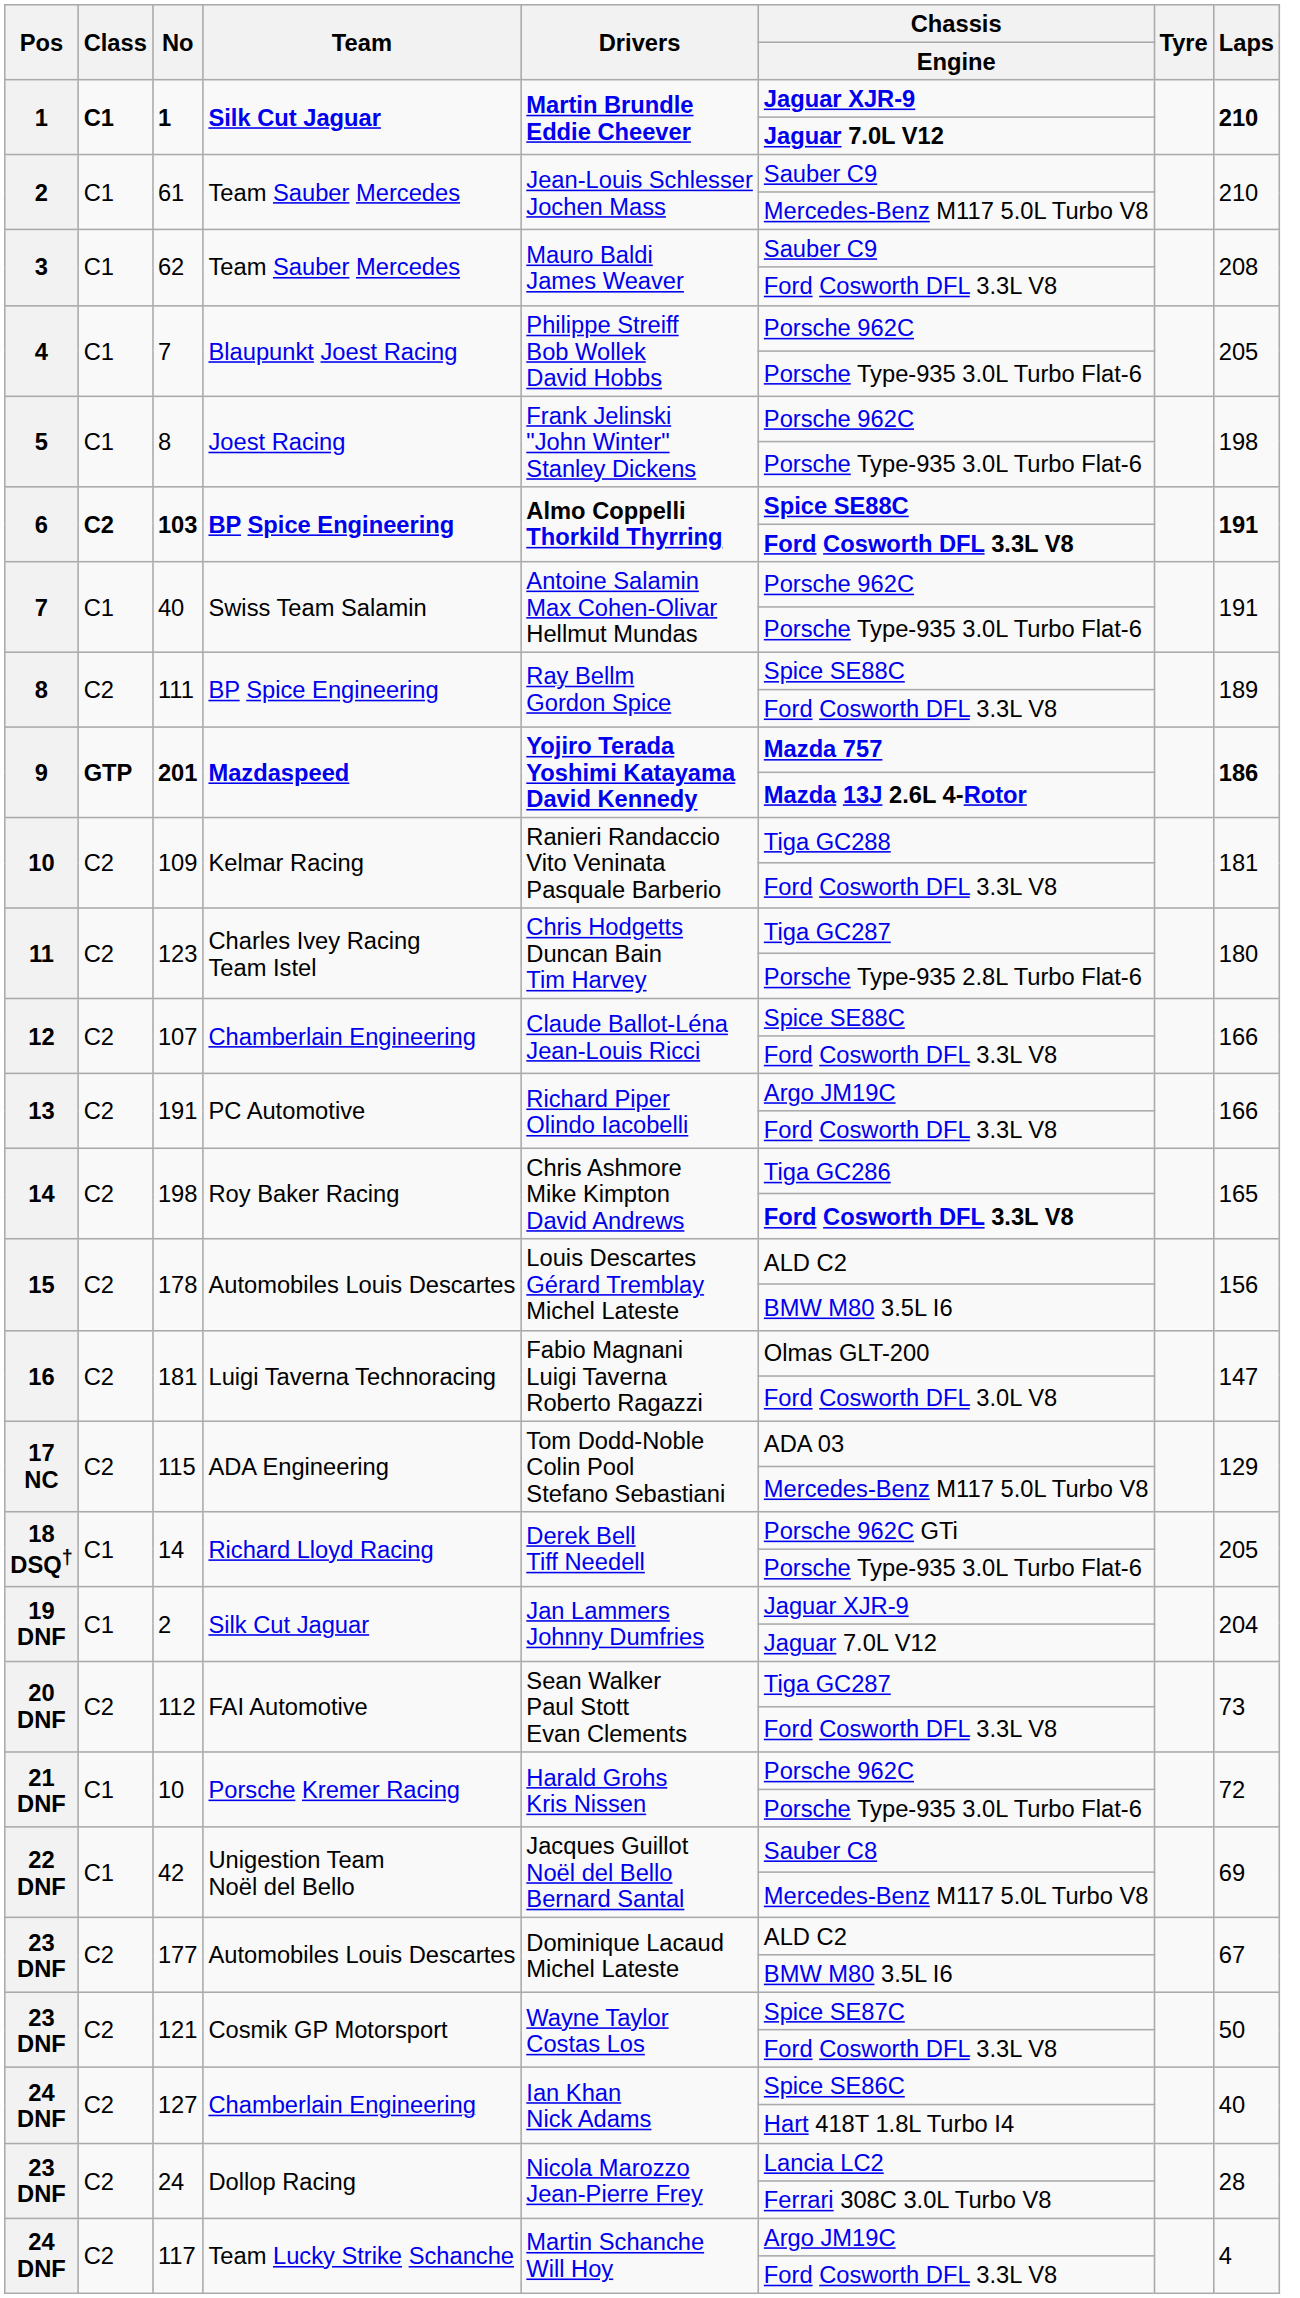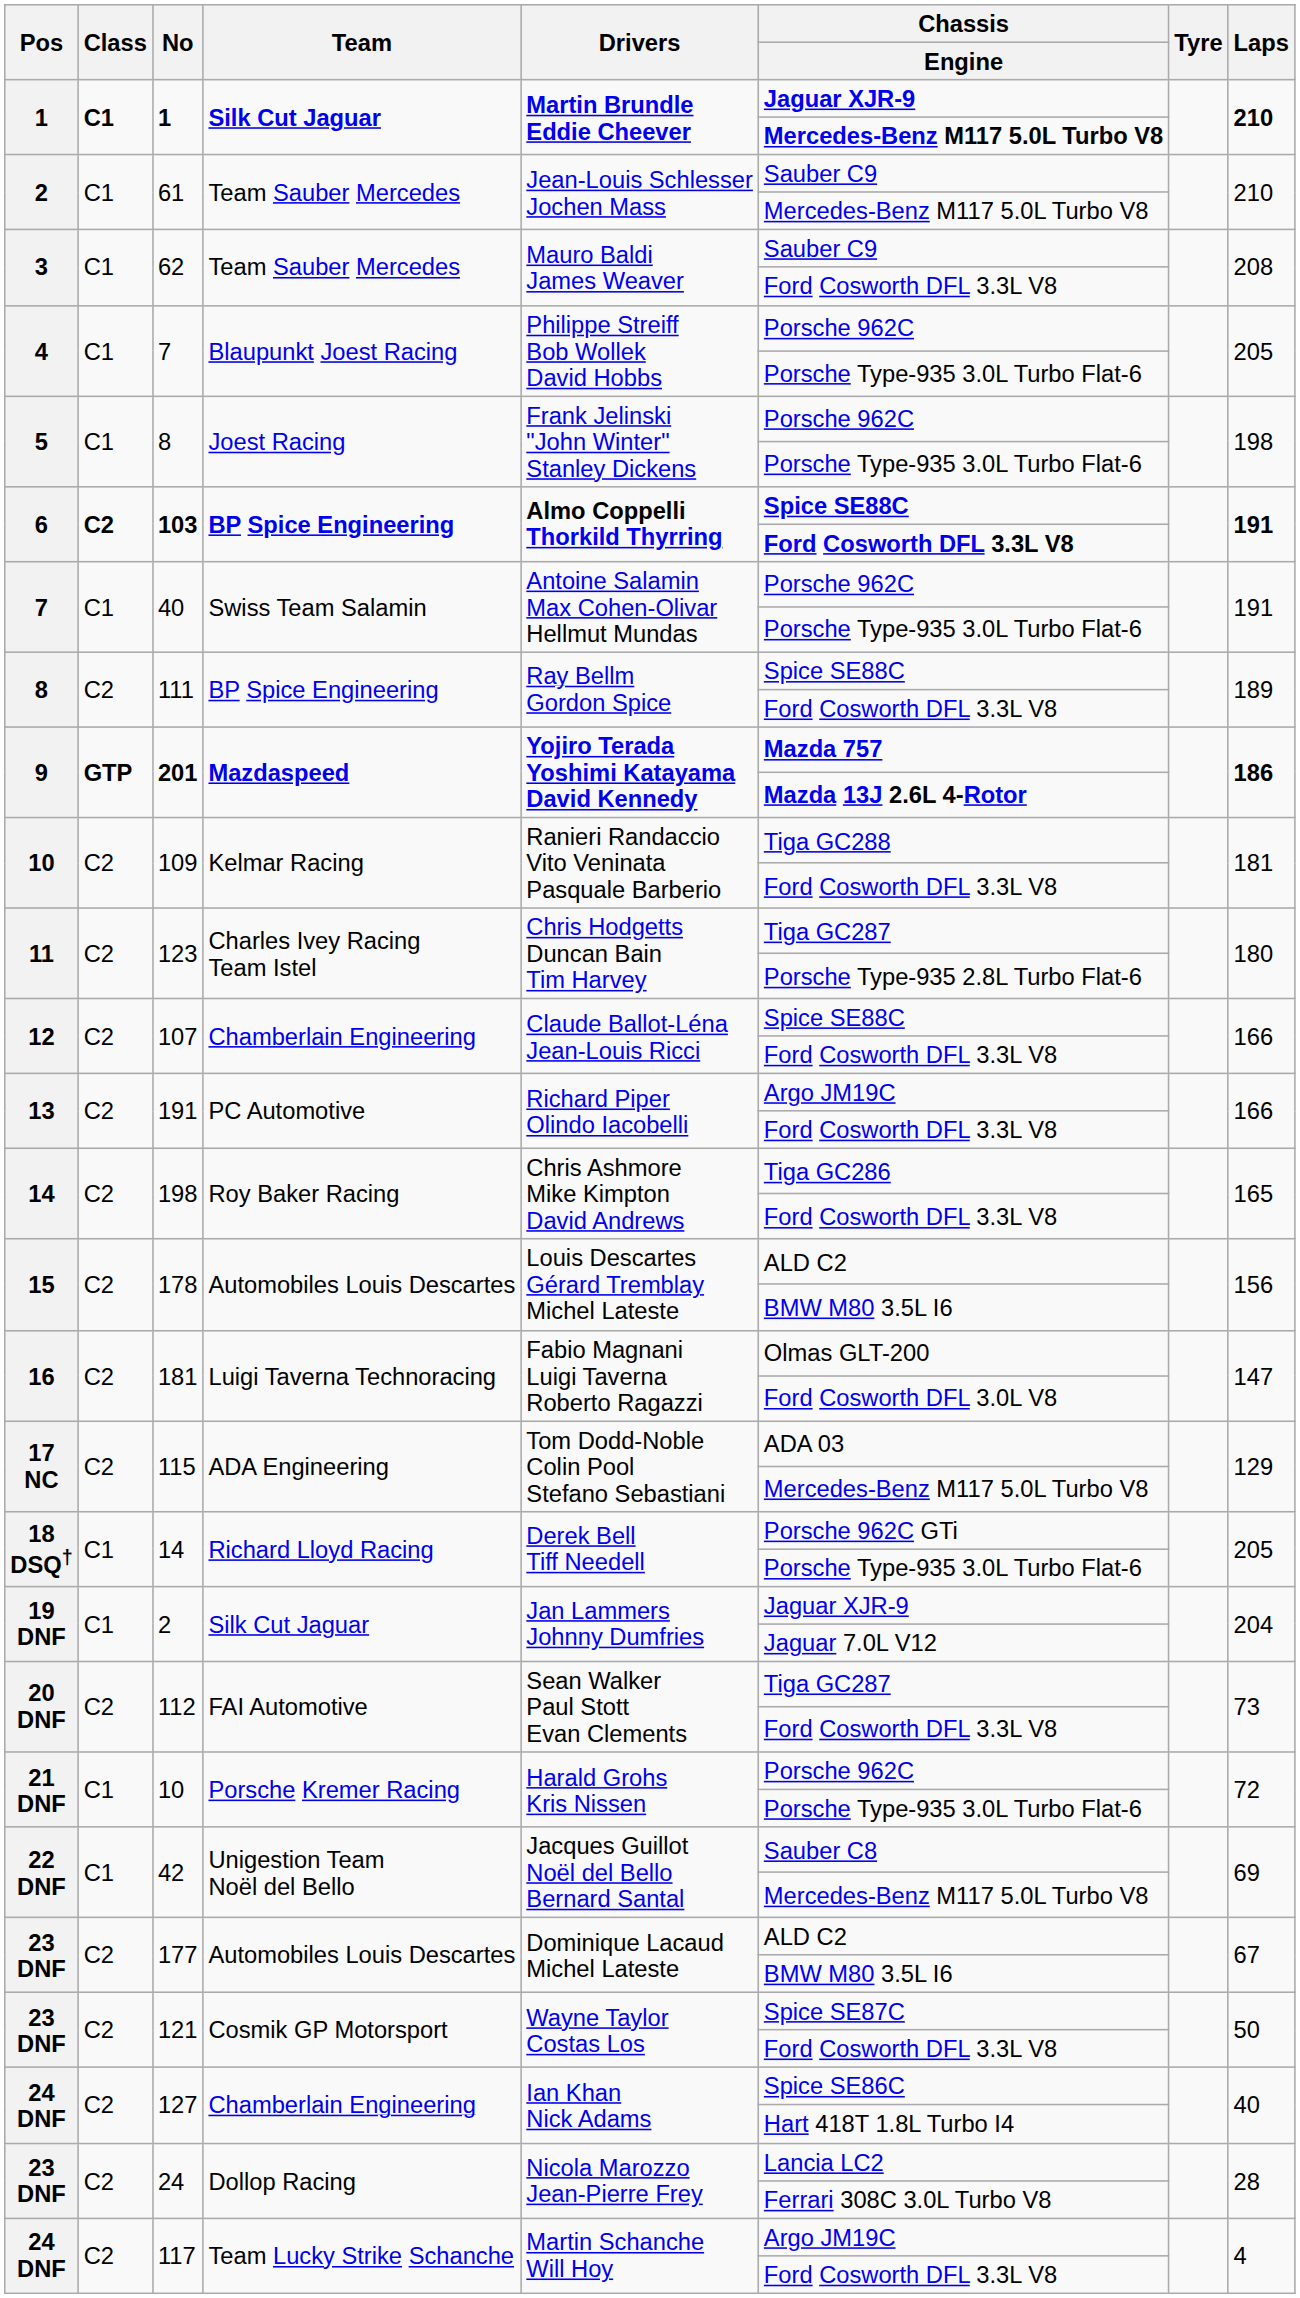(854, 136) Jaguar 7.0L V12 -> (964, 136) Mercedes-Benz M117 5.0L Turbo V8
(919, 1217) bold -> (910, 1217) normal
